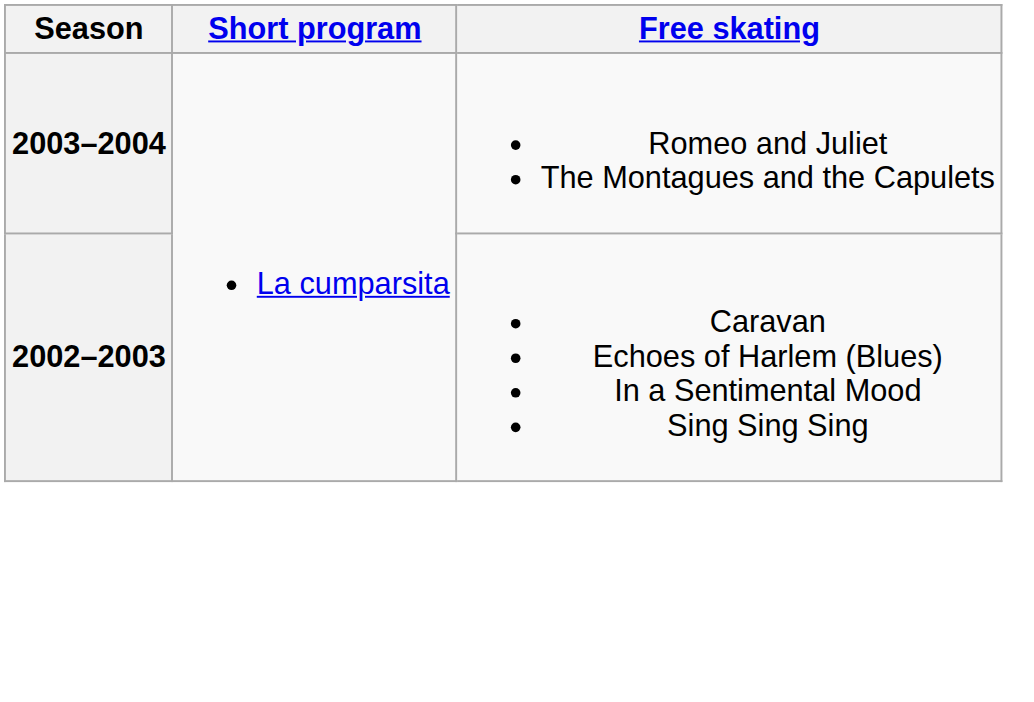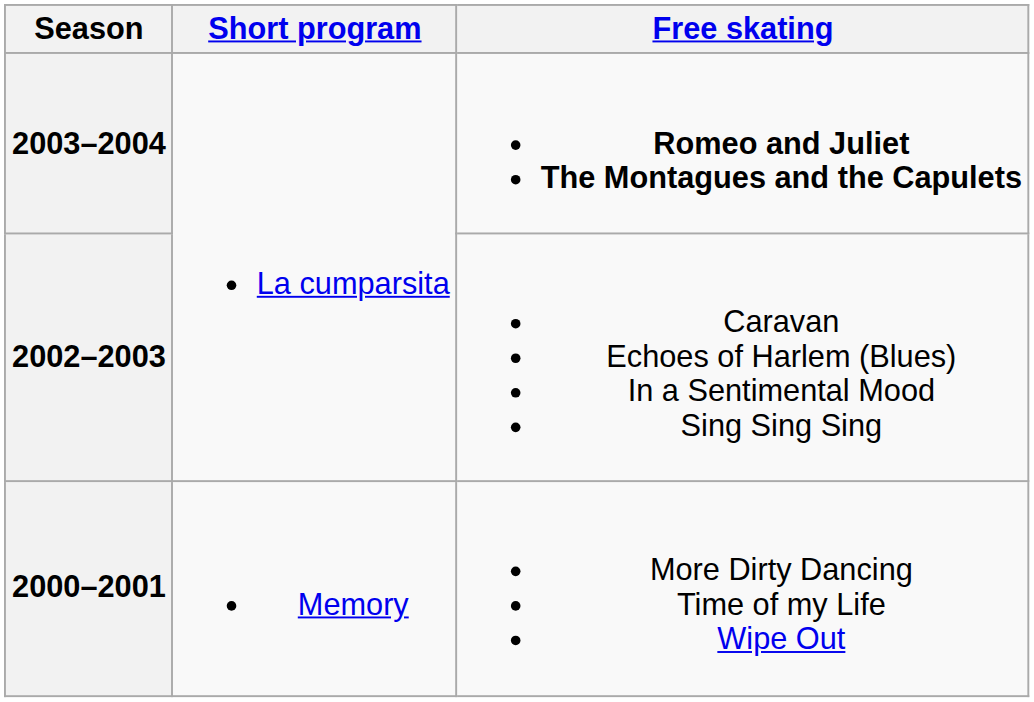(729, 161) normal -> (743, 161) bold
+ row: (89, 587)
